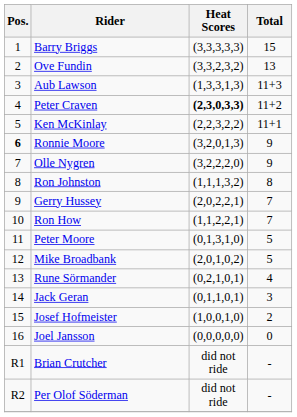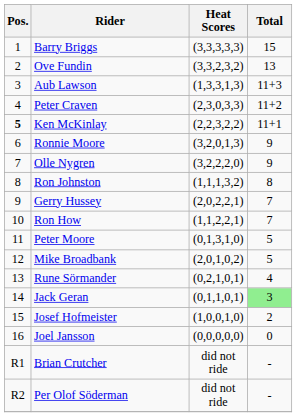(218, 104) bold -> (218, 104) normal
(18, 124) normal -> (18, 124) bold
(18, 143) bold -> (18, 143) normal
(269, 297) no background -> (269, 297) lightgreen background
